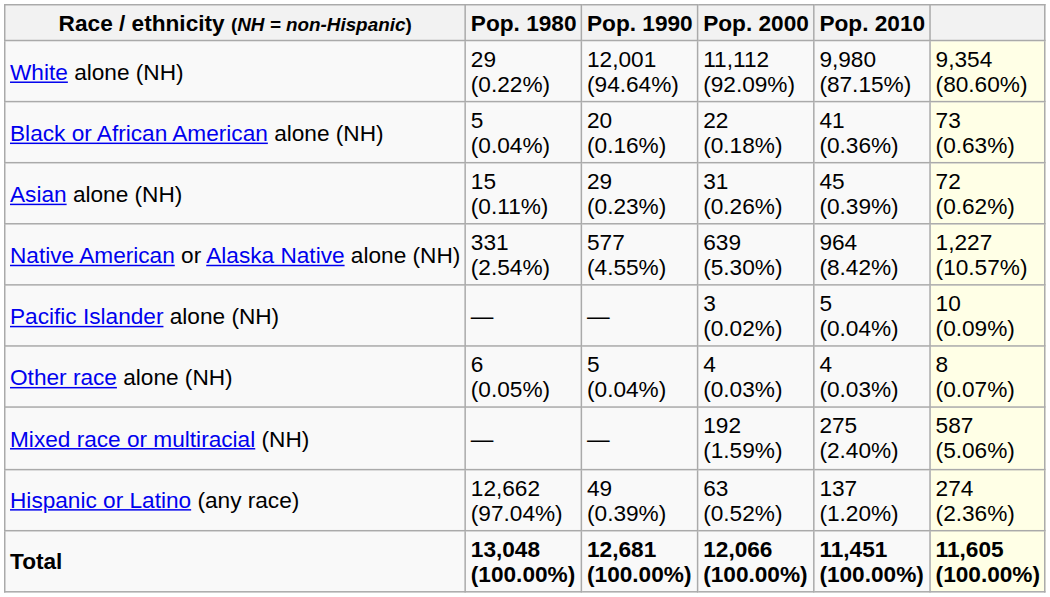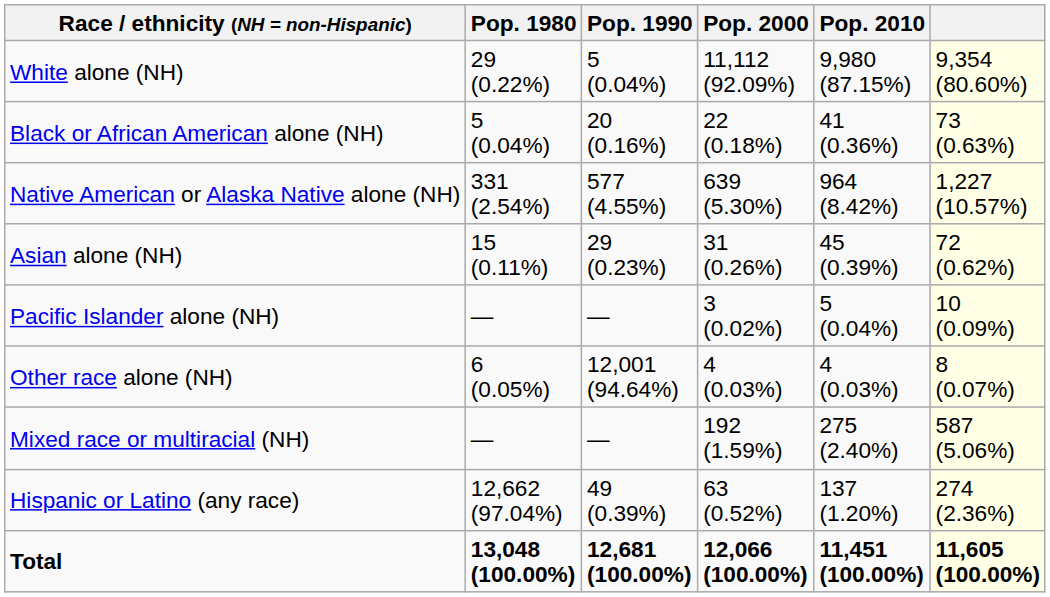(633, 71) 12,001 (94.64%) -> (627, 71) 5 (0.04%)
rows swapped: (235, 255) <-> (96, 194)
(627, 377) 5 (0.04%) -> (633, 377) 12,001 (94.64%)
